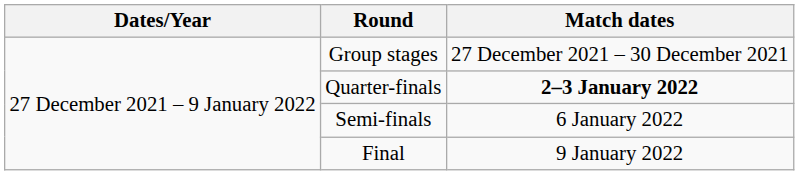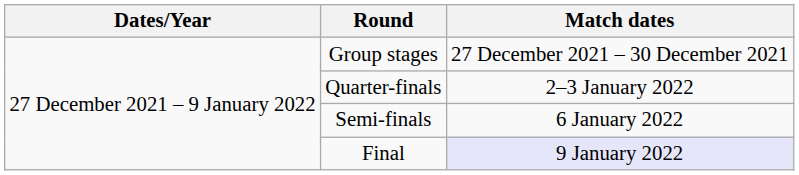(620, 86) bold -> (620, 86) normal
(620, 152) no background -> (620, 152) lavender background
